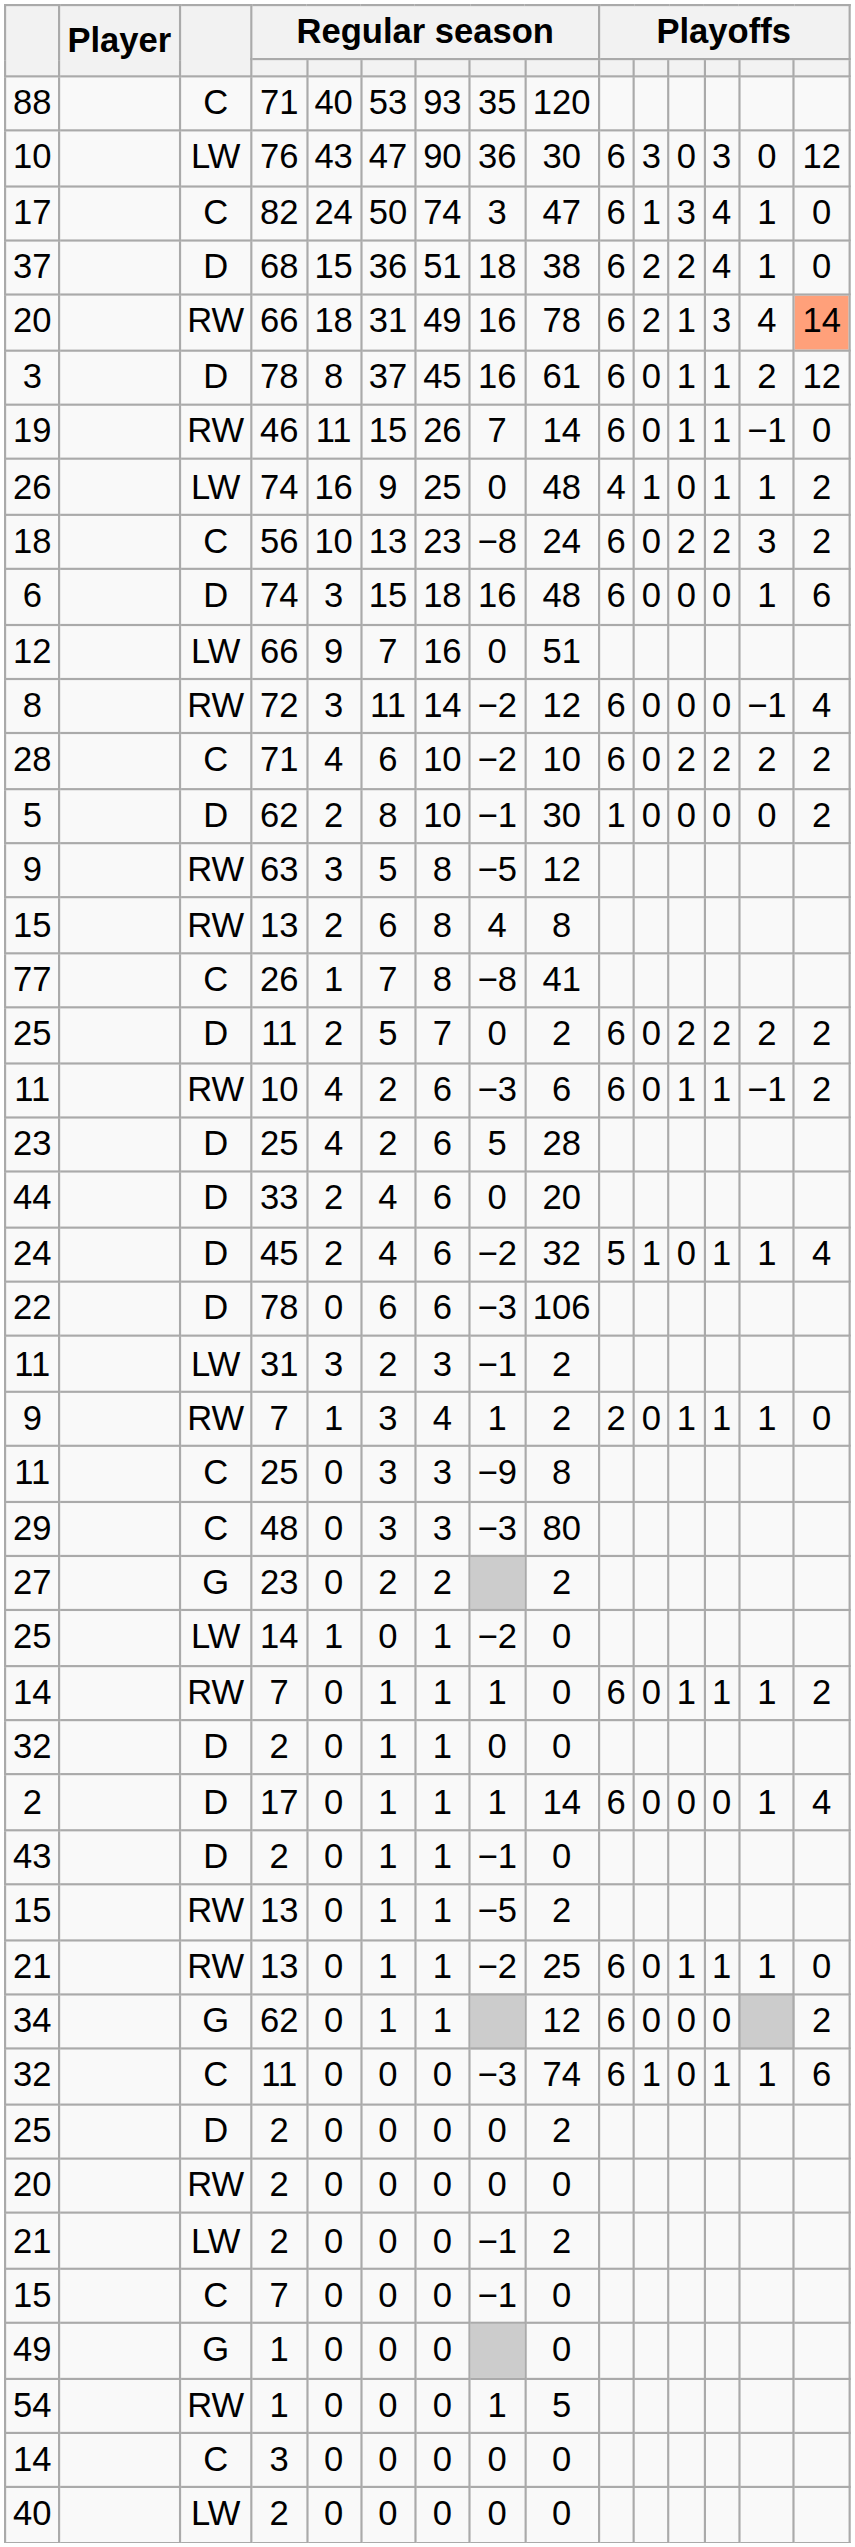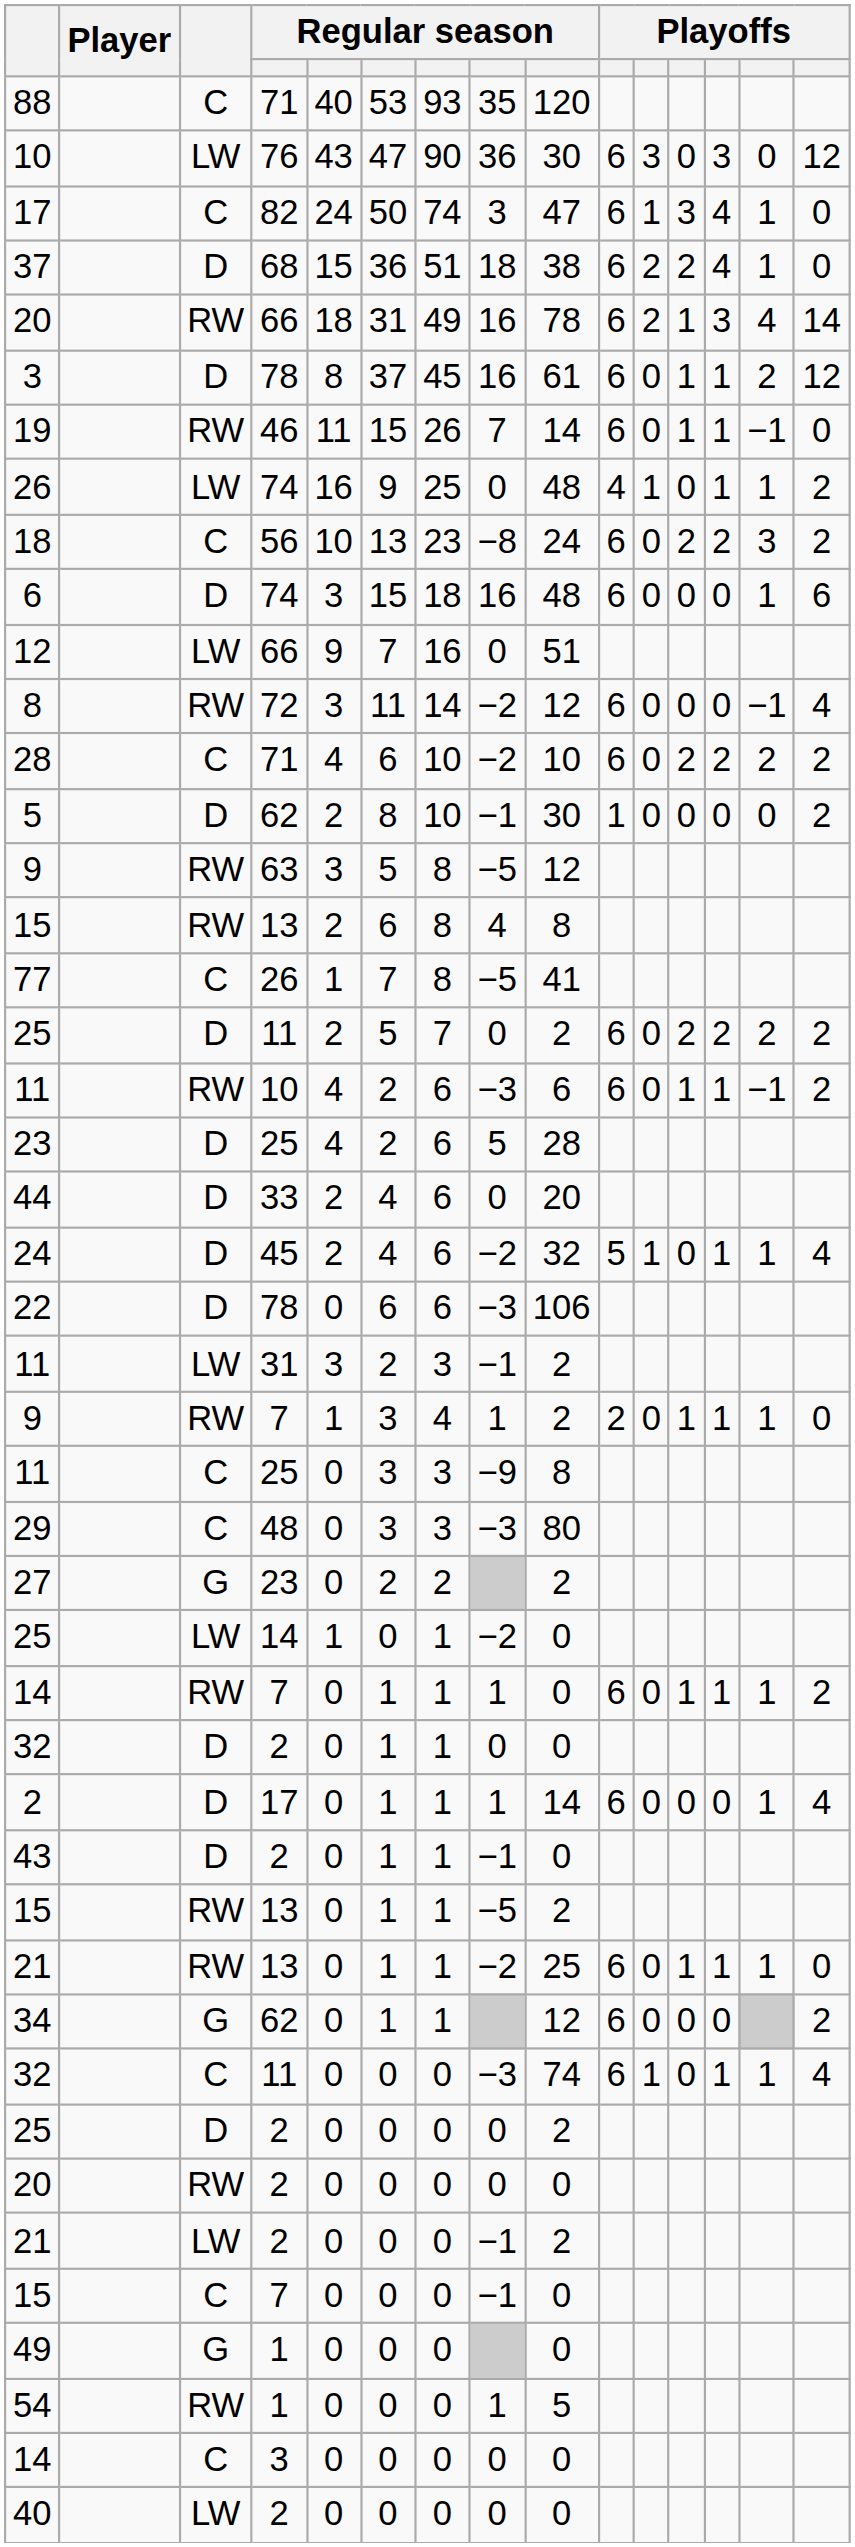(822, 321) lightsalmon background -> (822, 321) no background
(497, 979) −8 -> (497, 979) −5
(822, 2075) 6 -> (822, 2075) 4
